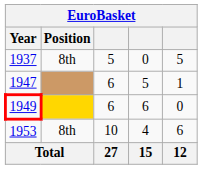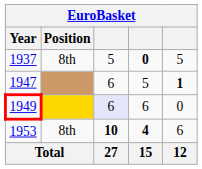(145, 60) normal -> (145, 60) bold
(180, 83) normal -> (180, 83) bold
(111, 107) no background -> (111, 107) lavender background
(111, 130) normal -> (111, 130) bold
(145, 130) normal -> (145, 130) bold
